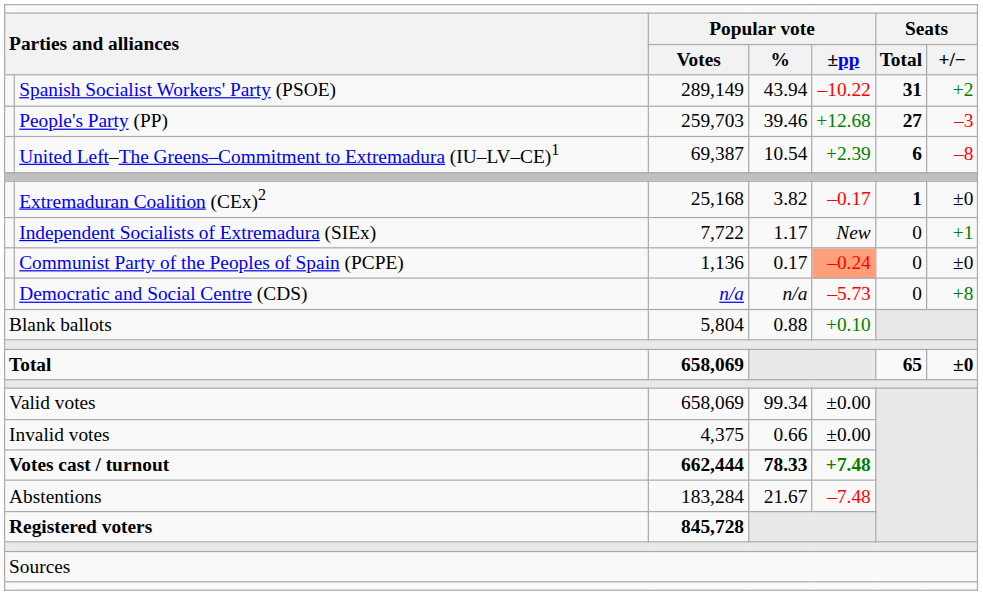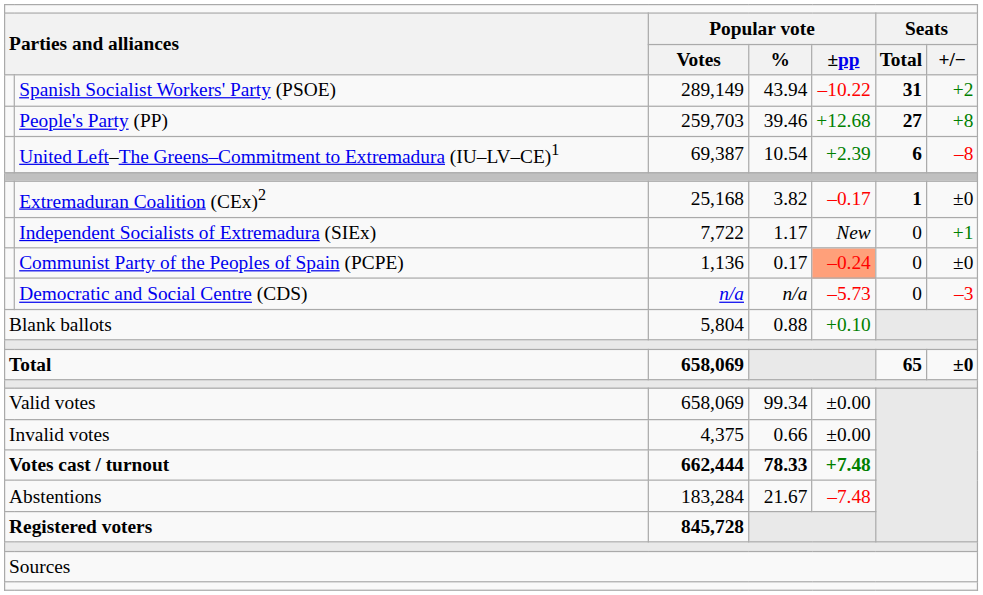(964, 120) –3 -> (963, 120) +8
(963, 293) +8 -> (964, 293) –3
